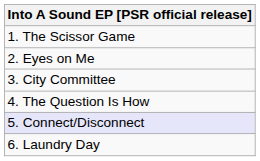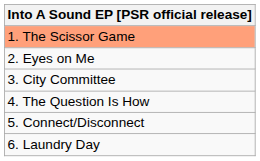(71, 36) no background -> (71, 36) lightsalmon background
(76, 123) lavender background -> (76, 123) no background
